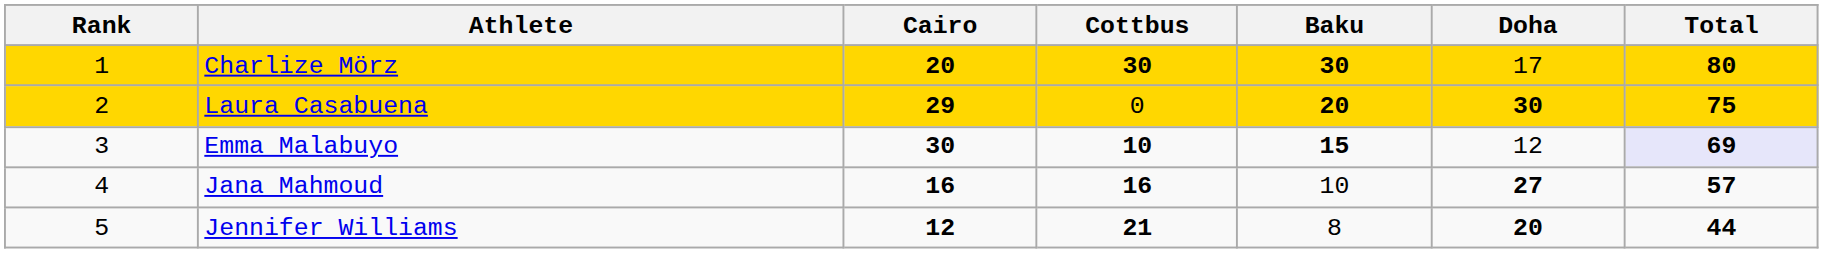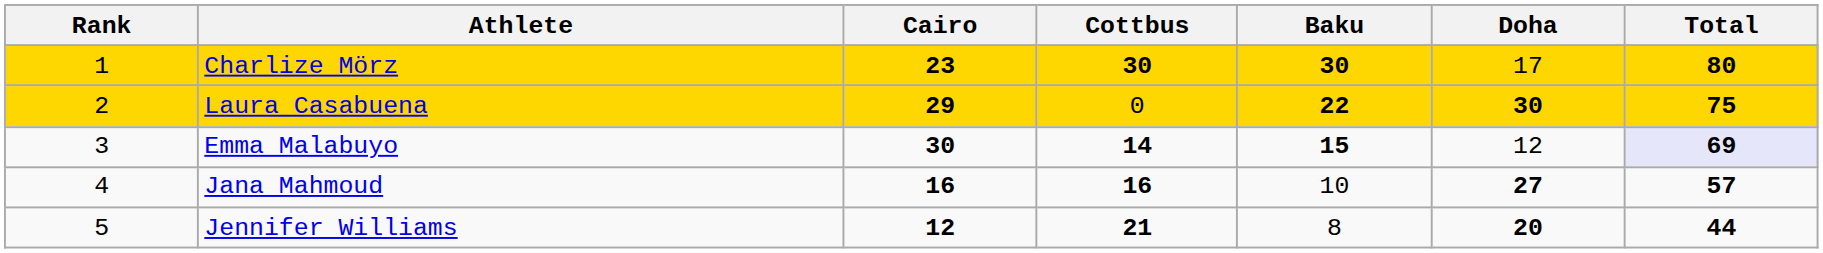(940, 66) 20 -> (940, 66) 23
(1334, 106) 20 -> (1334, 106) 22
(1137, 147) 10 -> (1137, 147) 14
